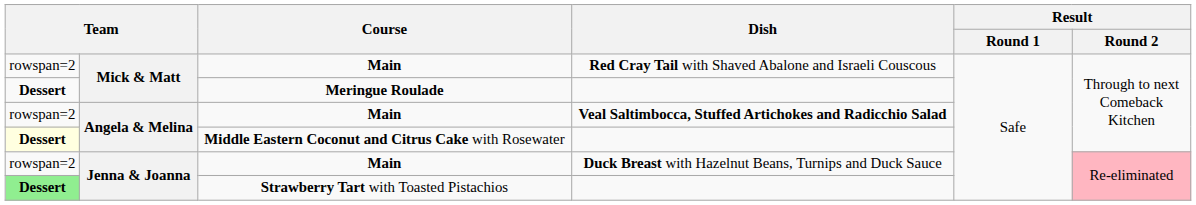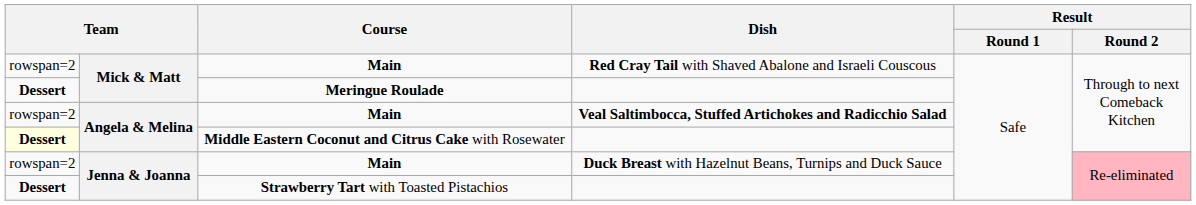(42, 188) lightgreen background -> (42, 188) no background
